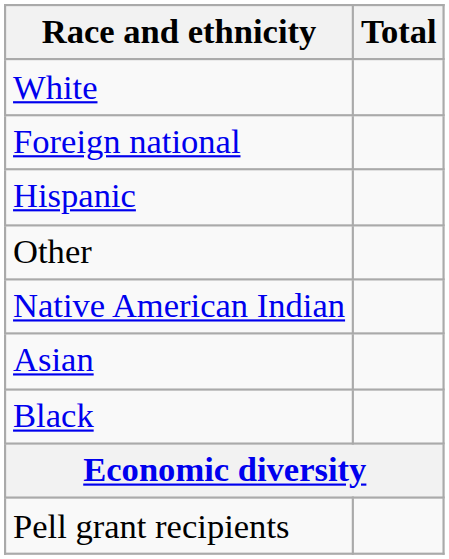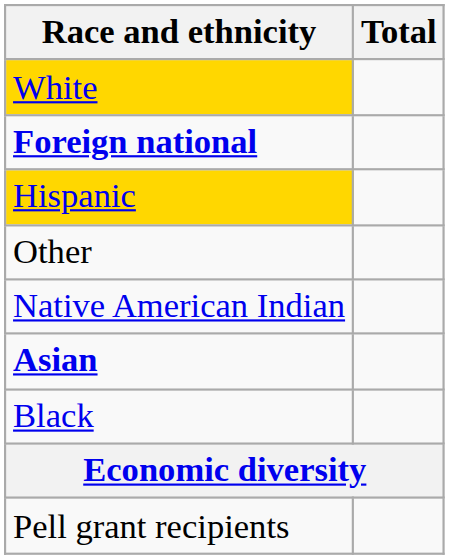(55, 86) no background -> (55, 86) gold background
(127, 141) normal -> (135, 141) bold
(74, 196) no background -> (74, 196) gold background
(53, 360) normal -> (55, 360) bold
